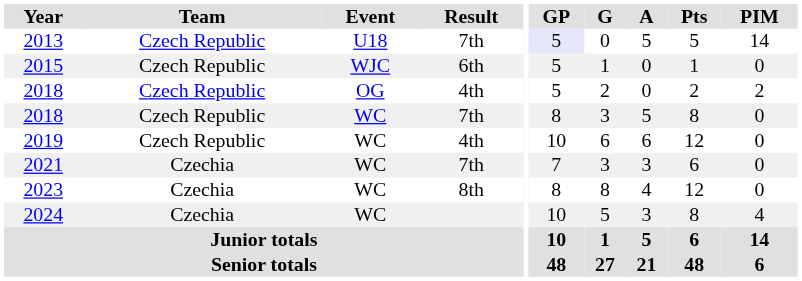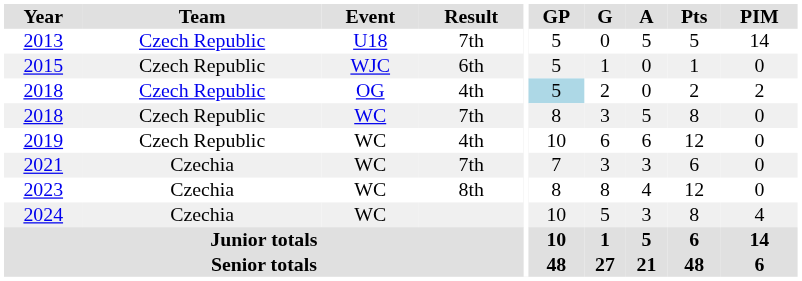(556, 41) lavender background -> (556, 41) no background
(556, 90) no background -> (556, 90) lightblue background
